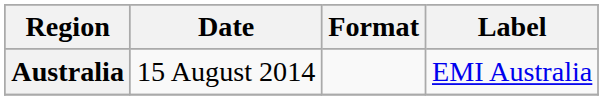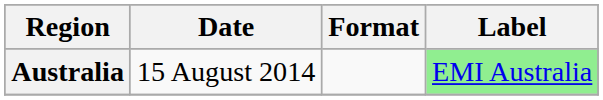(512, 71) no background -> (512, 71) lightgreen background
